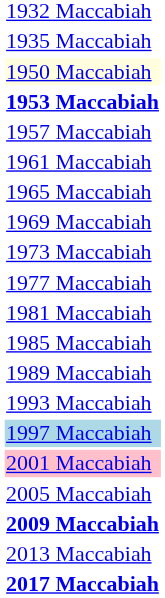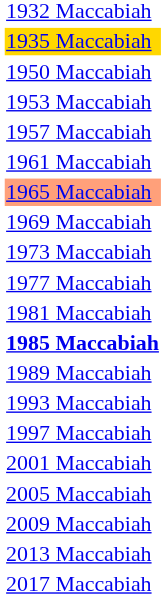(79, 41) no background -> (79, 41) gold background
(79, 71) lightyellow background -> (79, 71) no background
(83, 101) bold -> (79, 101) normal
(79, 192) no background -> (79, 192) lightsalmon background
(79, 342) normal -> (83, 342) bold
(79, 433) lightblue background -> (79, 433) no background
(79, 463) pink background -> (79, 463) no background
(83, 523) bold -> (79, 523) normal
(83, 583) bold -> (79, 583) normal
